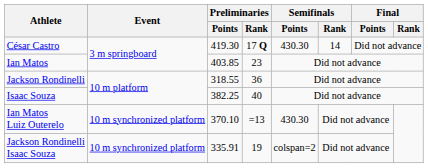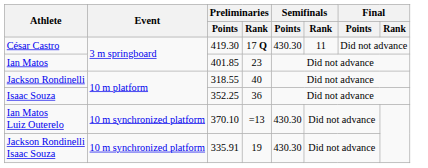(335, 46) 14 -> (321, 46) 11
(225, 62) 403.85 -> (225, 62) 401.85
(257, 79) 36 -> (257, 79) 40
(225, 96) 382.25 -> (225, 96) 352.25
(257, 96) 40 -> (257, 96) 36
(295, 148) colspan=2 -> (288, 148) 430.30
